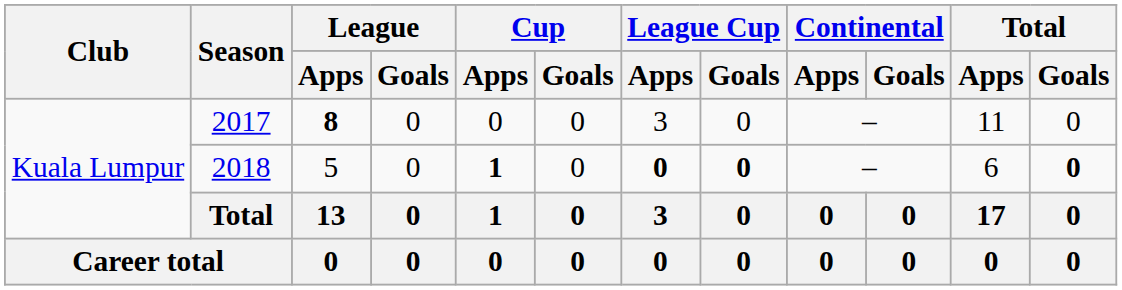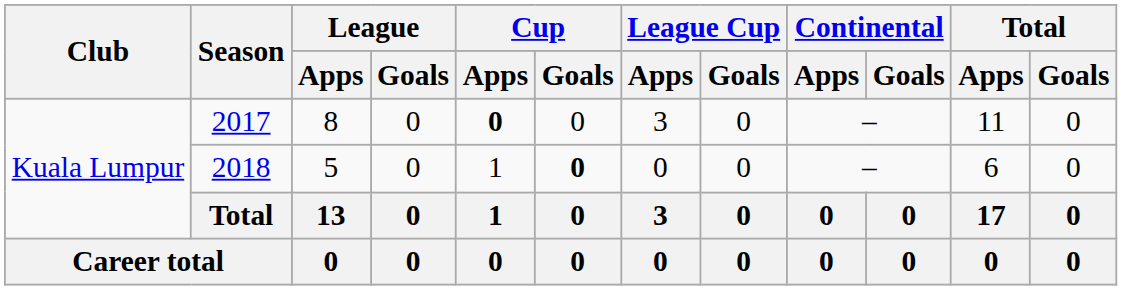(331, 121) bold -> (331, 121) normal
(495, 121) normal -> (495, 121) bold
(495, 167) bold -> (495, 167) normal
(578, 167) normal -> (578, 167) bold
(660, 167) bold -> (660, 167) normal
(744, 167) bold -> (744, 167) normal
(1073, 167) bold -> (1073, 167) normal
